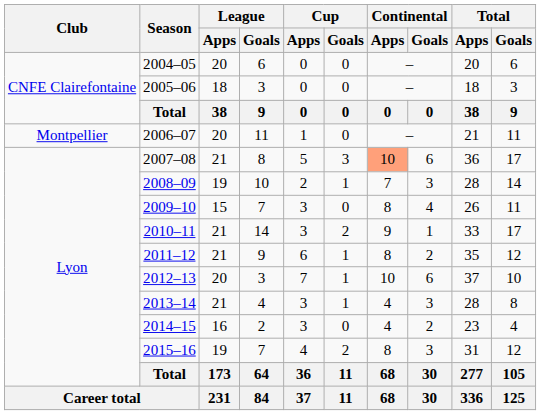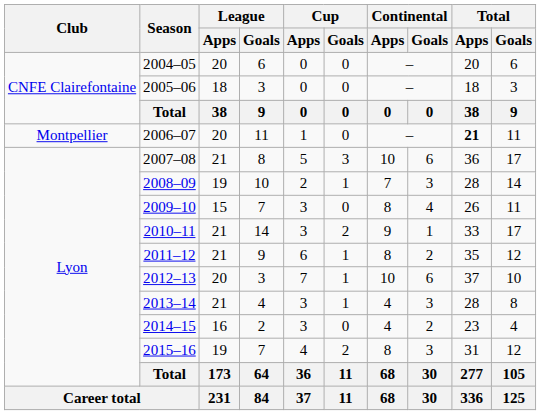(472, 135) normal -> (472, 135) bold
(388, 159) lightsalmon background -> (388, 159) no background
